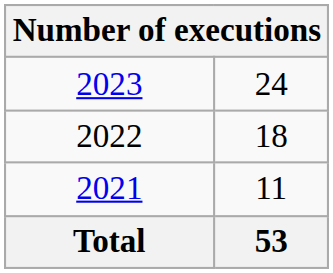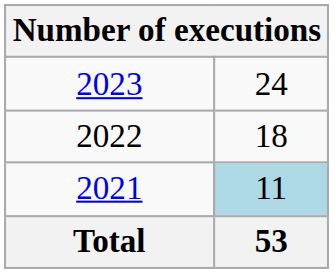(271, 188) no background -> (271, 188) lightblue background
